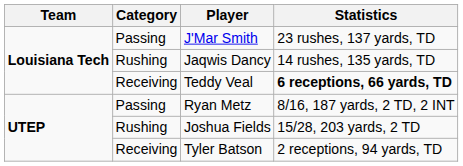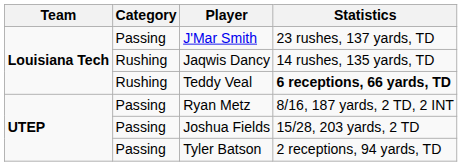(147, 82) Receiving -> (141, 82) Rushing
(141, 127) Rushing -> (141, 127) Passing
(147, 149) Receiving -> (141, 149) Passing
